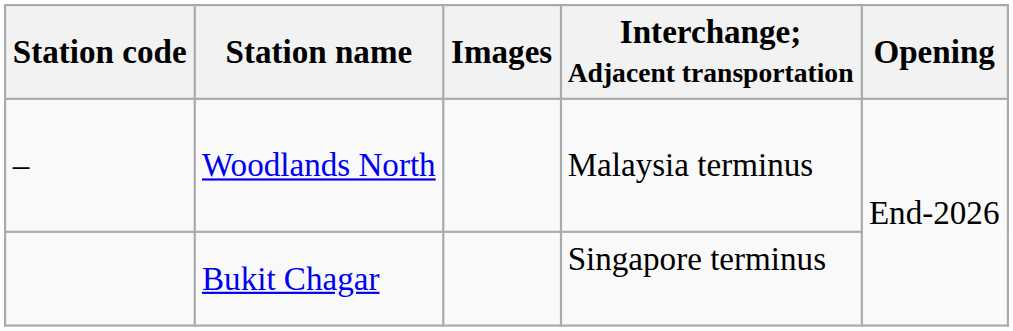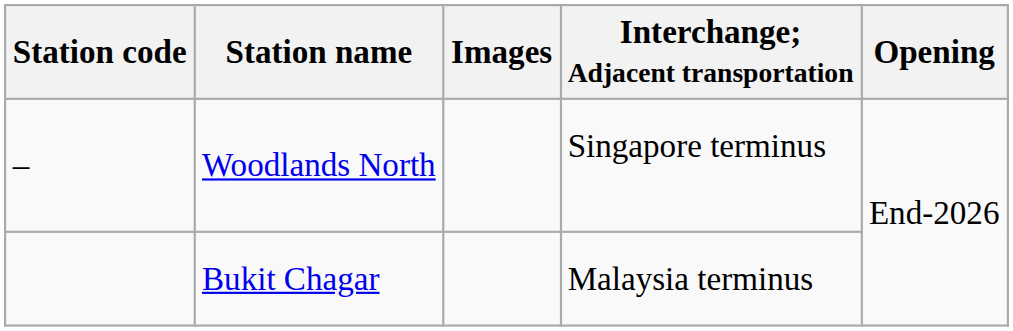(699, 165) Malaysia terminus -> (697, 165) Singapore terminus
(697, 278) Singapore terminus -> (699, 278) Malaysia terminus
